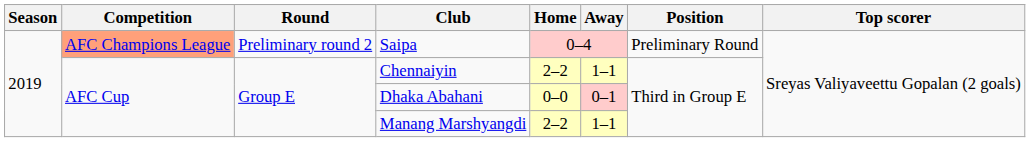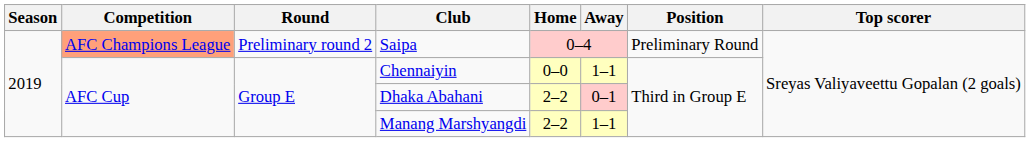(555, 70) 2–2 -> (555, 70) 0–0
(555, 96) 0–0 -> (555, 96) 2–2
